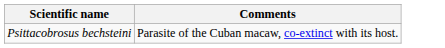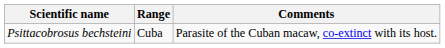+ column: (154, 14)
